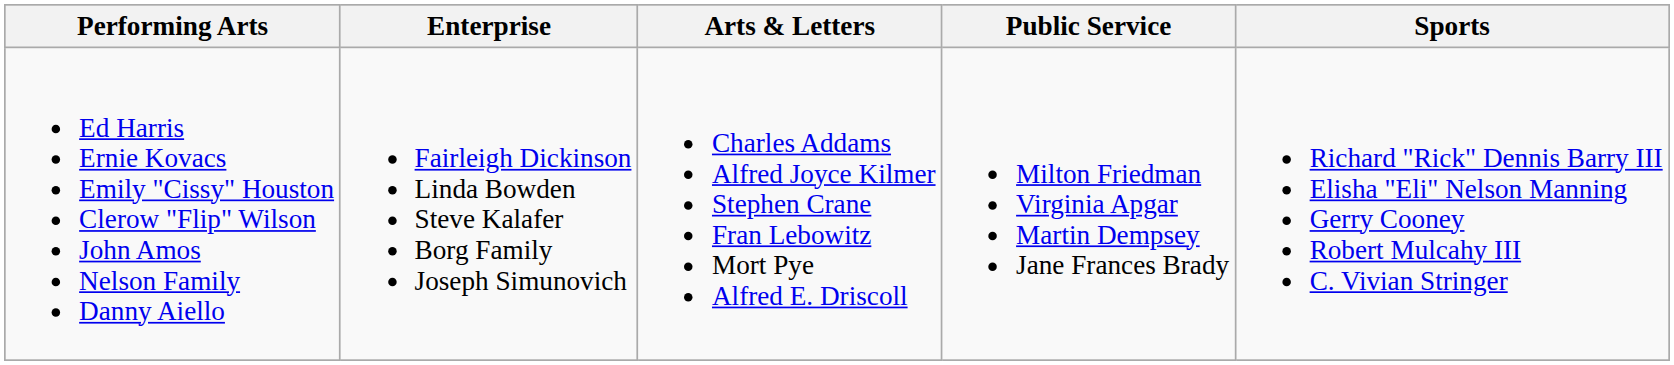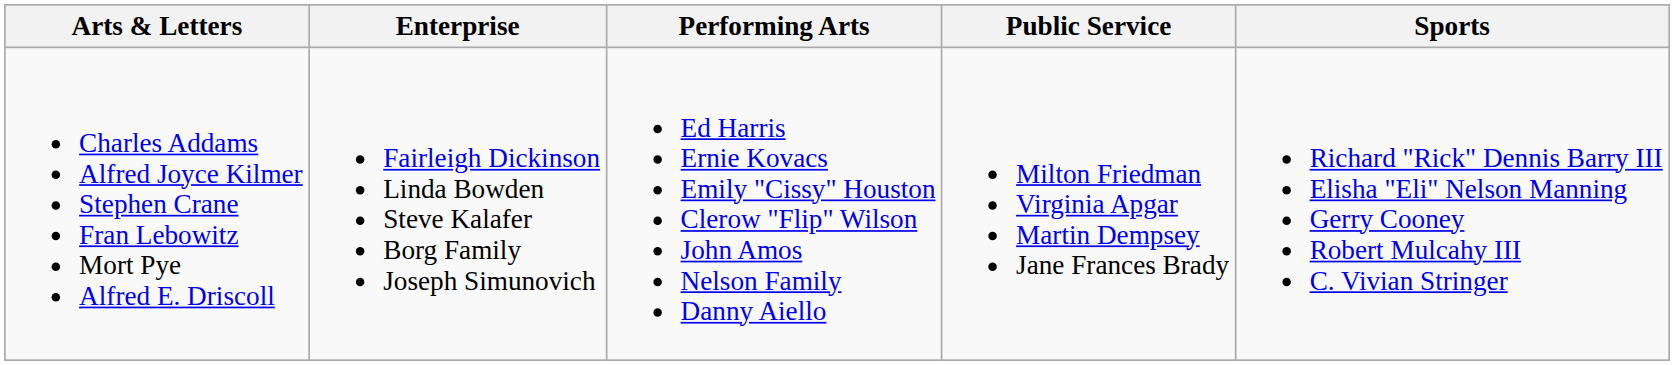columns swapped: (790, 26) <-> (173, 26)
